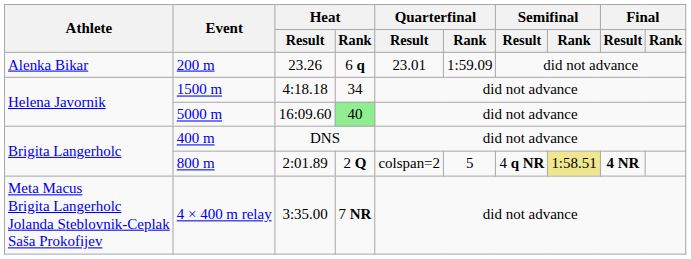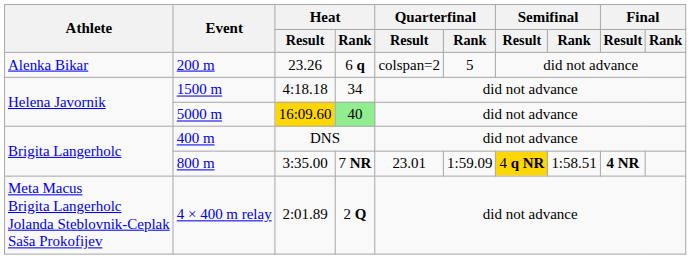(409, 65) 23.01 -> (409, 65) colspan=2
(470, 65) 1:59.09 -> (470, 65) 5
(305, 114) no background -> (305, 114) gold background
(305, 164) 2:01.89 -> (305, 164) 3:35.00
(355, 164) 2 Q -> (355, 164) 7 NR
(409, 164) colspan=2 -> (409, 164) 23.01
(470, 164) 5 -> (470, 164) 1:59.09
(522, 164) no background -> (522, 164) gold background
(574, 164) khaki background -> (574, 164) no background
(305, 215) 3:35.00 -> (305, 215) 2:01.89
(355, 215) 7 NR -> (355, 215) 2 Q
